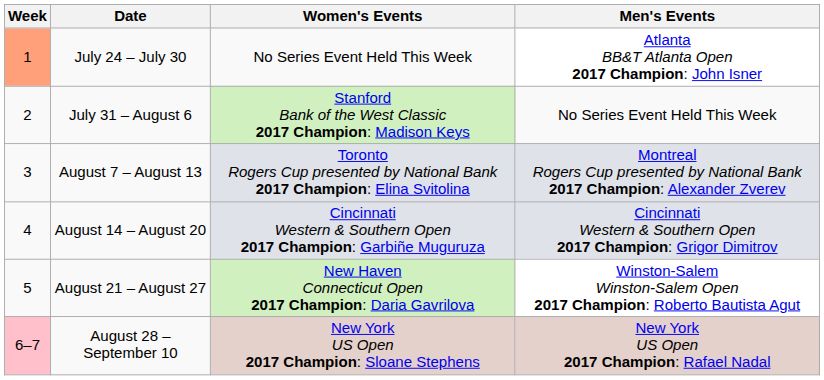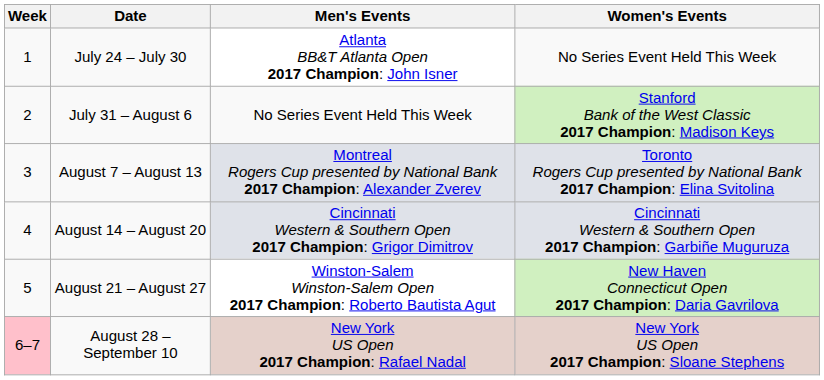columns swapped: (667, 16) <-> (363, 16)
(27, 57) lightsalmon background -> (27, 57) no background
